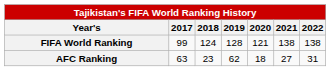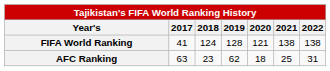(182, 43) 99 -> (182, 43) 41
(287, 58) 27 -> (287, 58) 25
